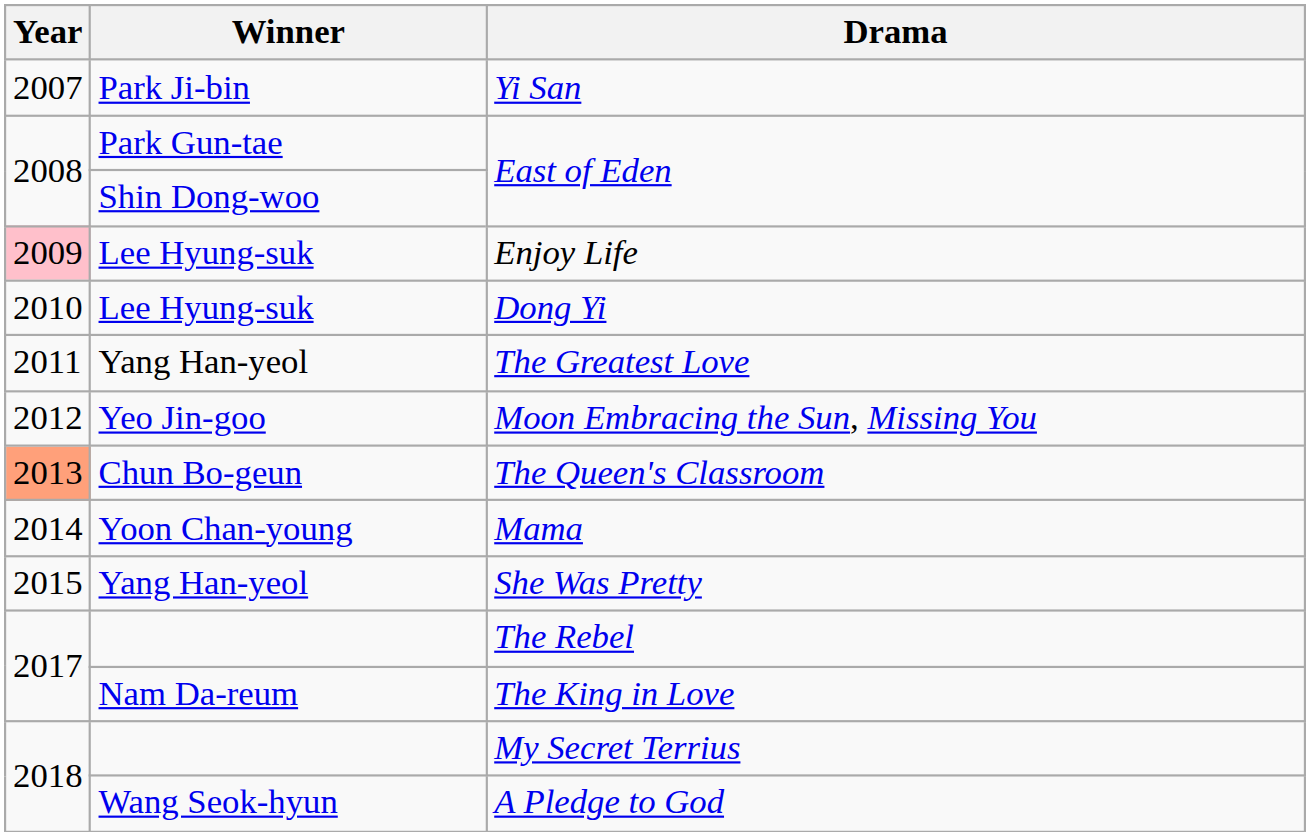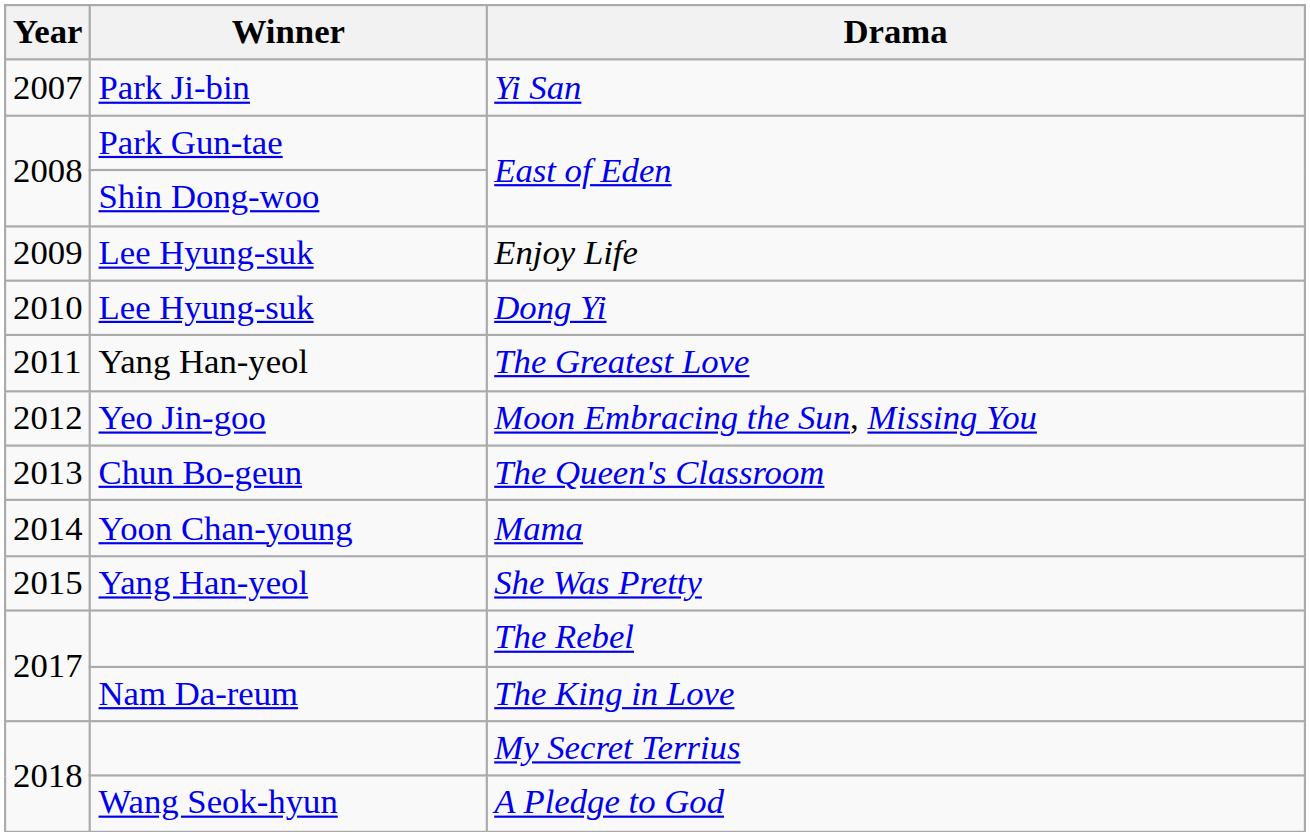(48, 252) pink background -> (48, 252) no background
(48, 472) lightsalmon background -> (48, 472) no background
